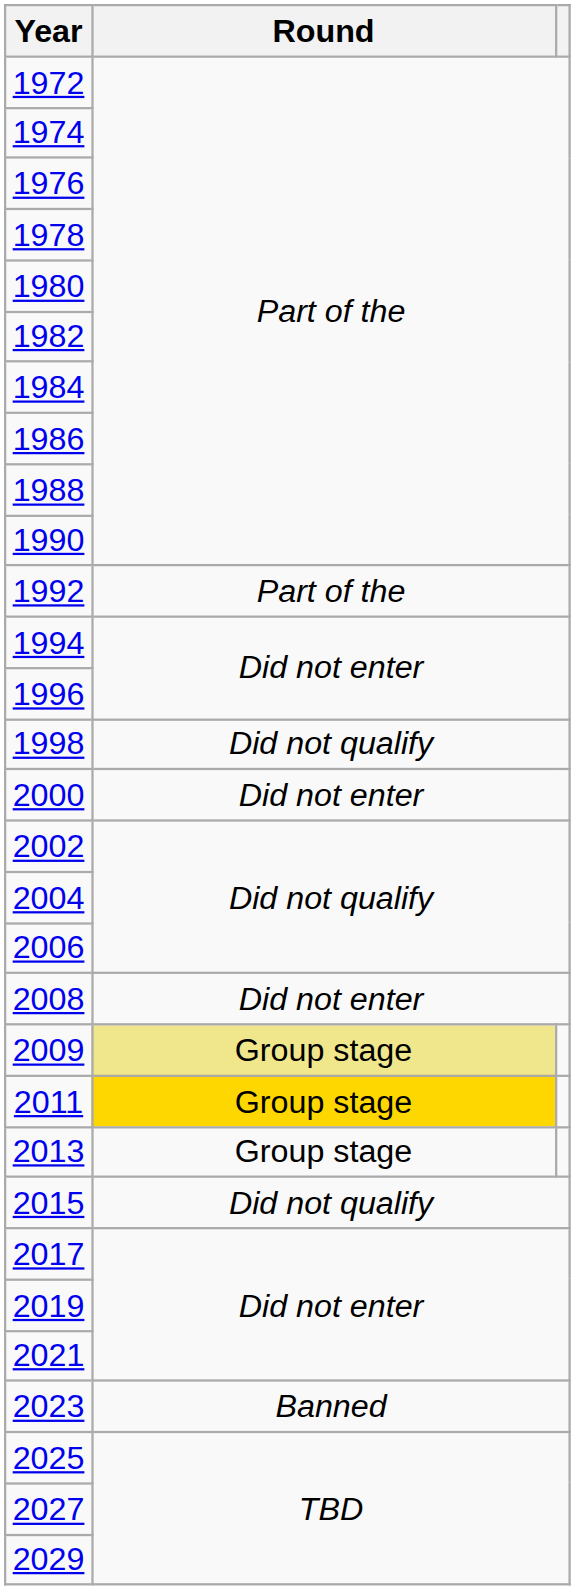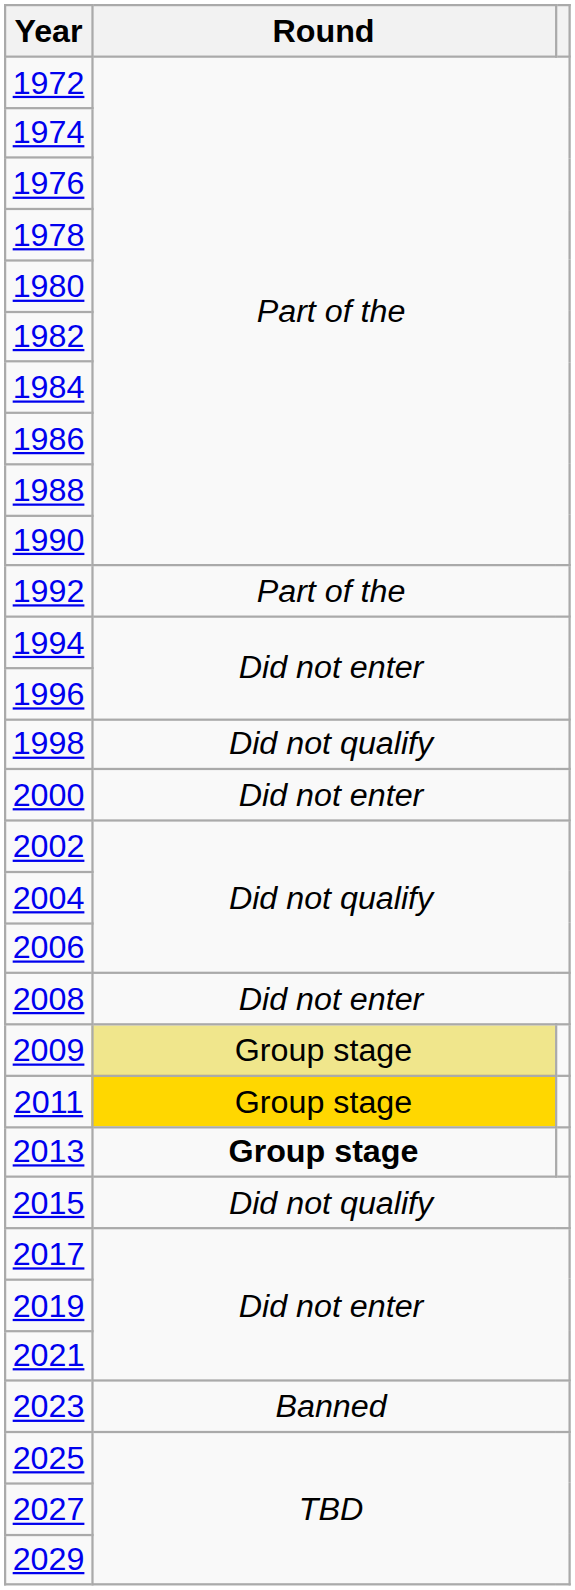(323, 1152) normal -> (323, 1152) bold
